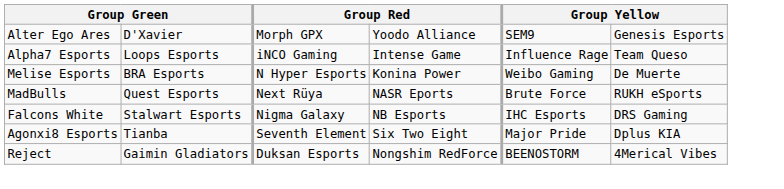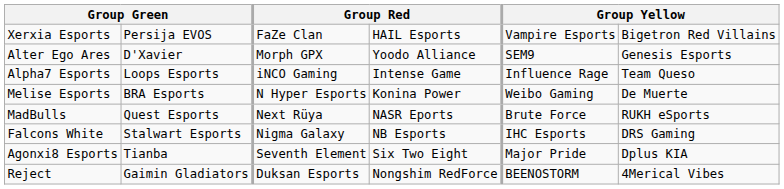+ row: (59, 34)
